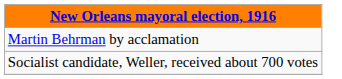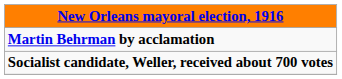(103, 39) normal -> (111, 39) bold
(163, 62) normal -> (170, 62) bold
